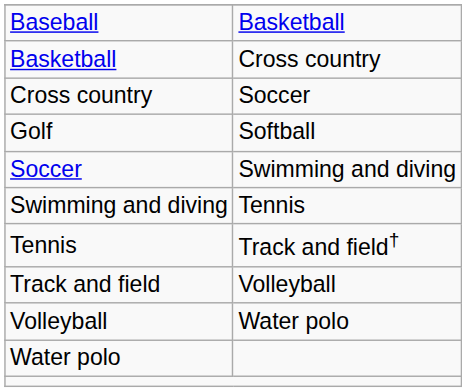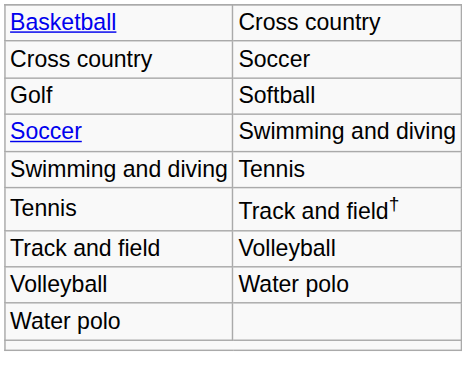- row: (54, 22)
